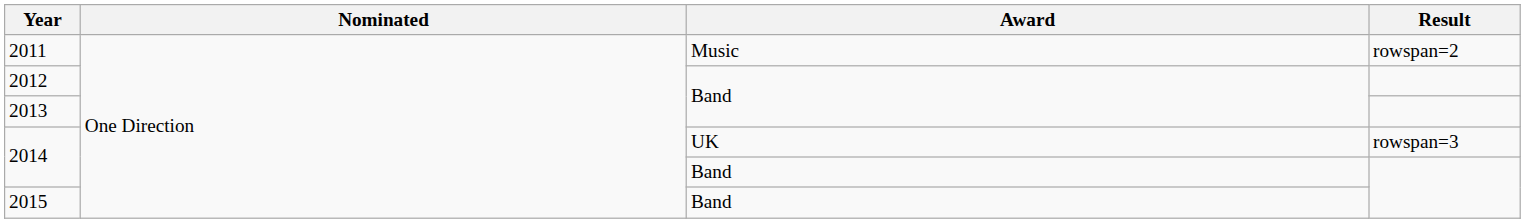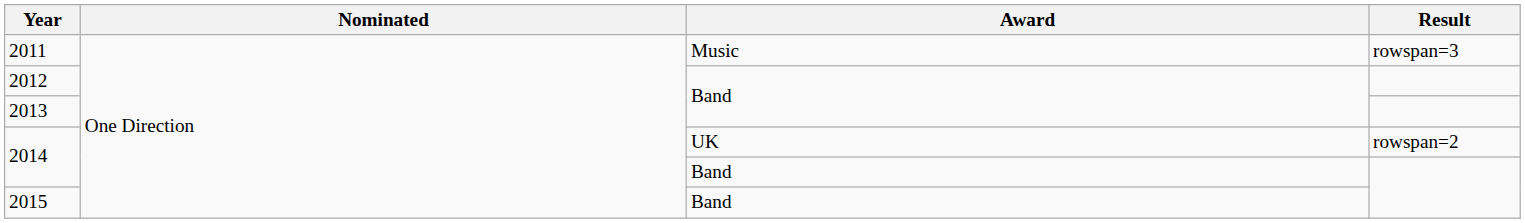(1416, 50) rowspan=2 -> (1416, 50) rowspan=3
(1416, 141) rowspan=3 -> (1416, 141) rowspan=2
